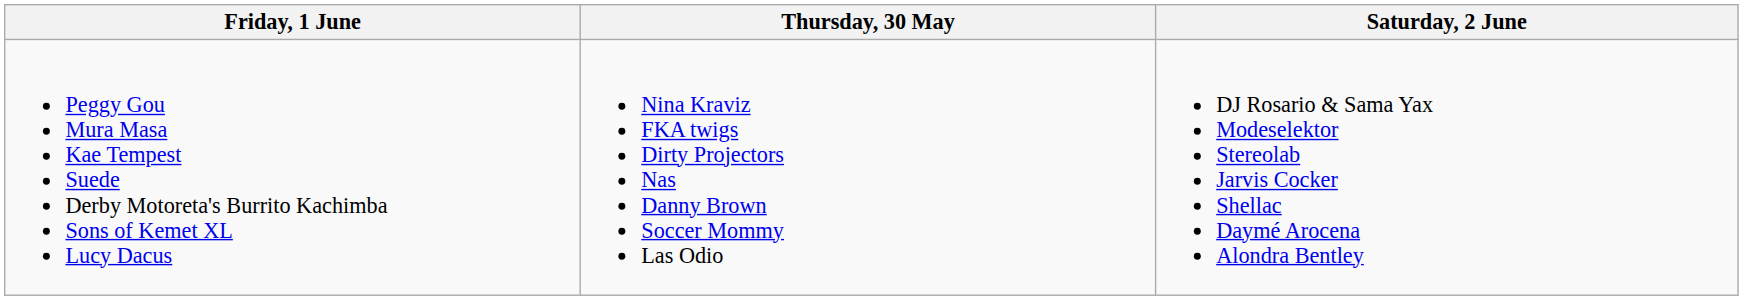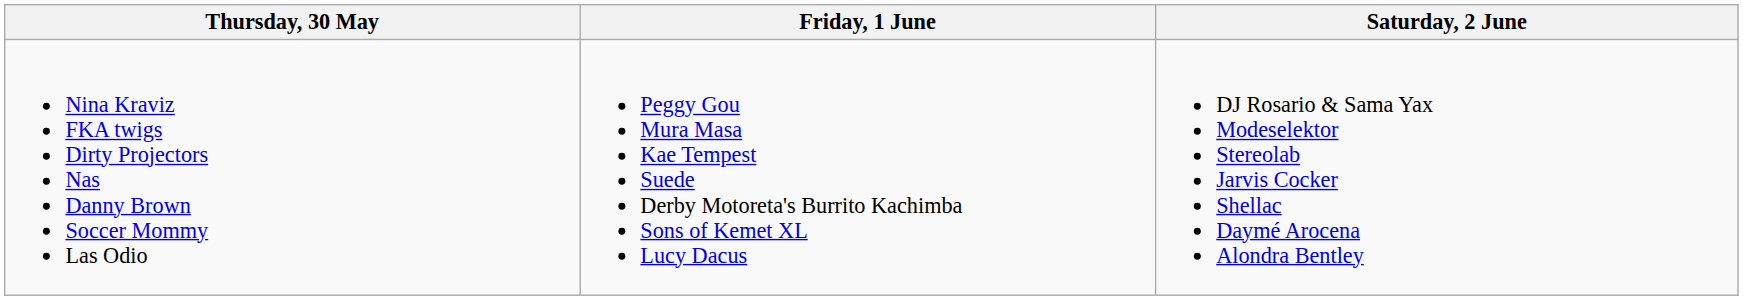columns swapped: (868, 22) <-> (293, 22)
